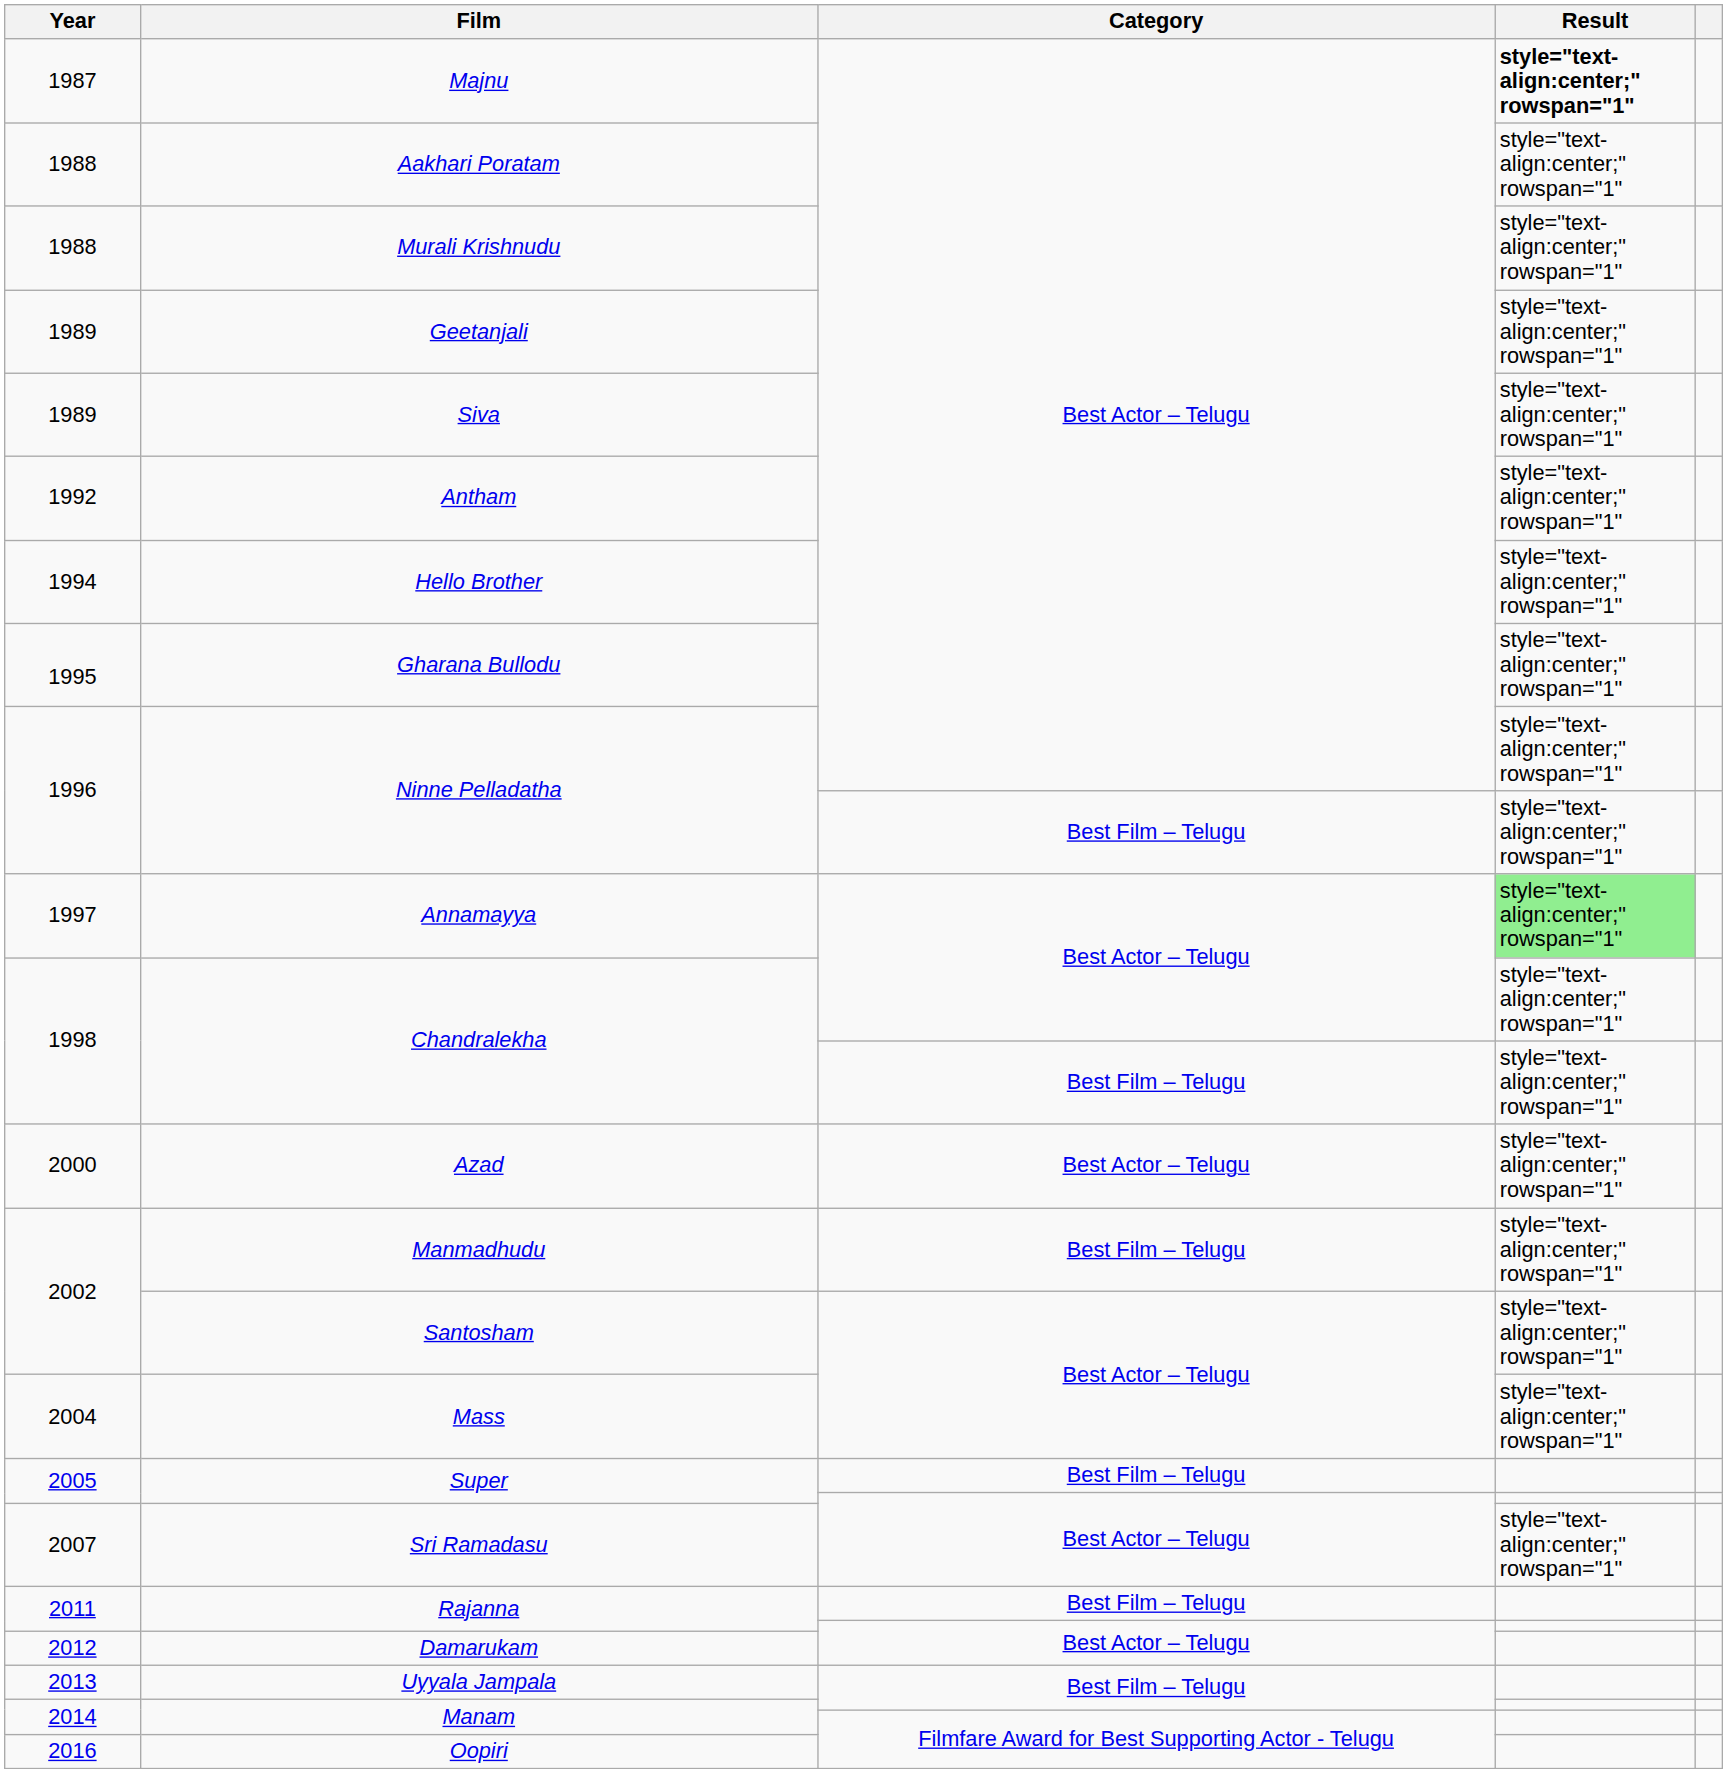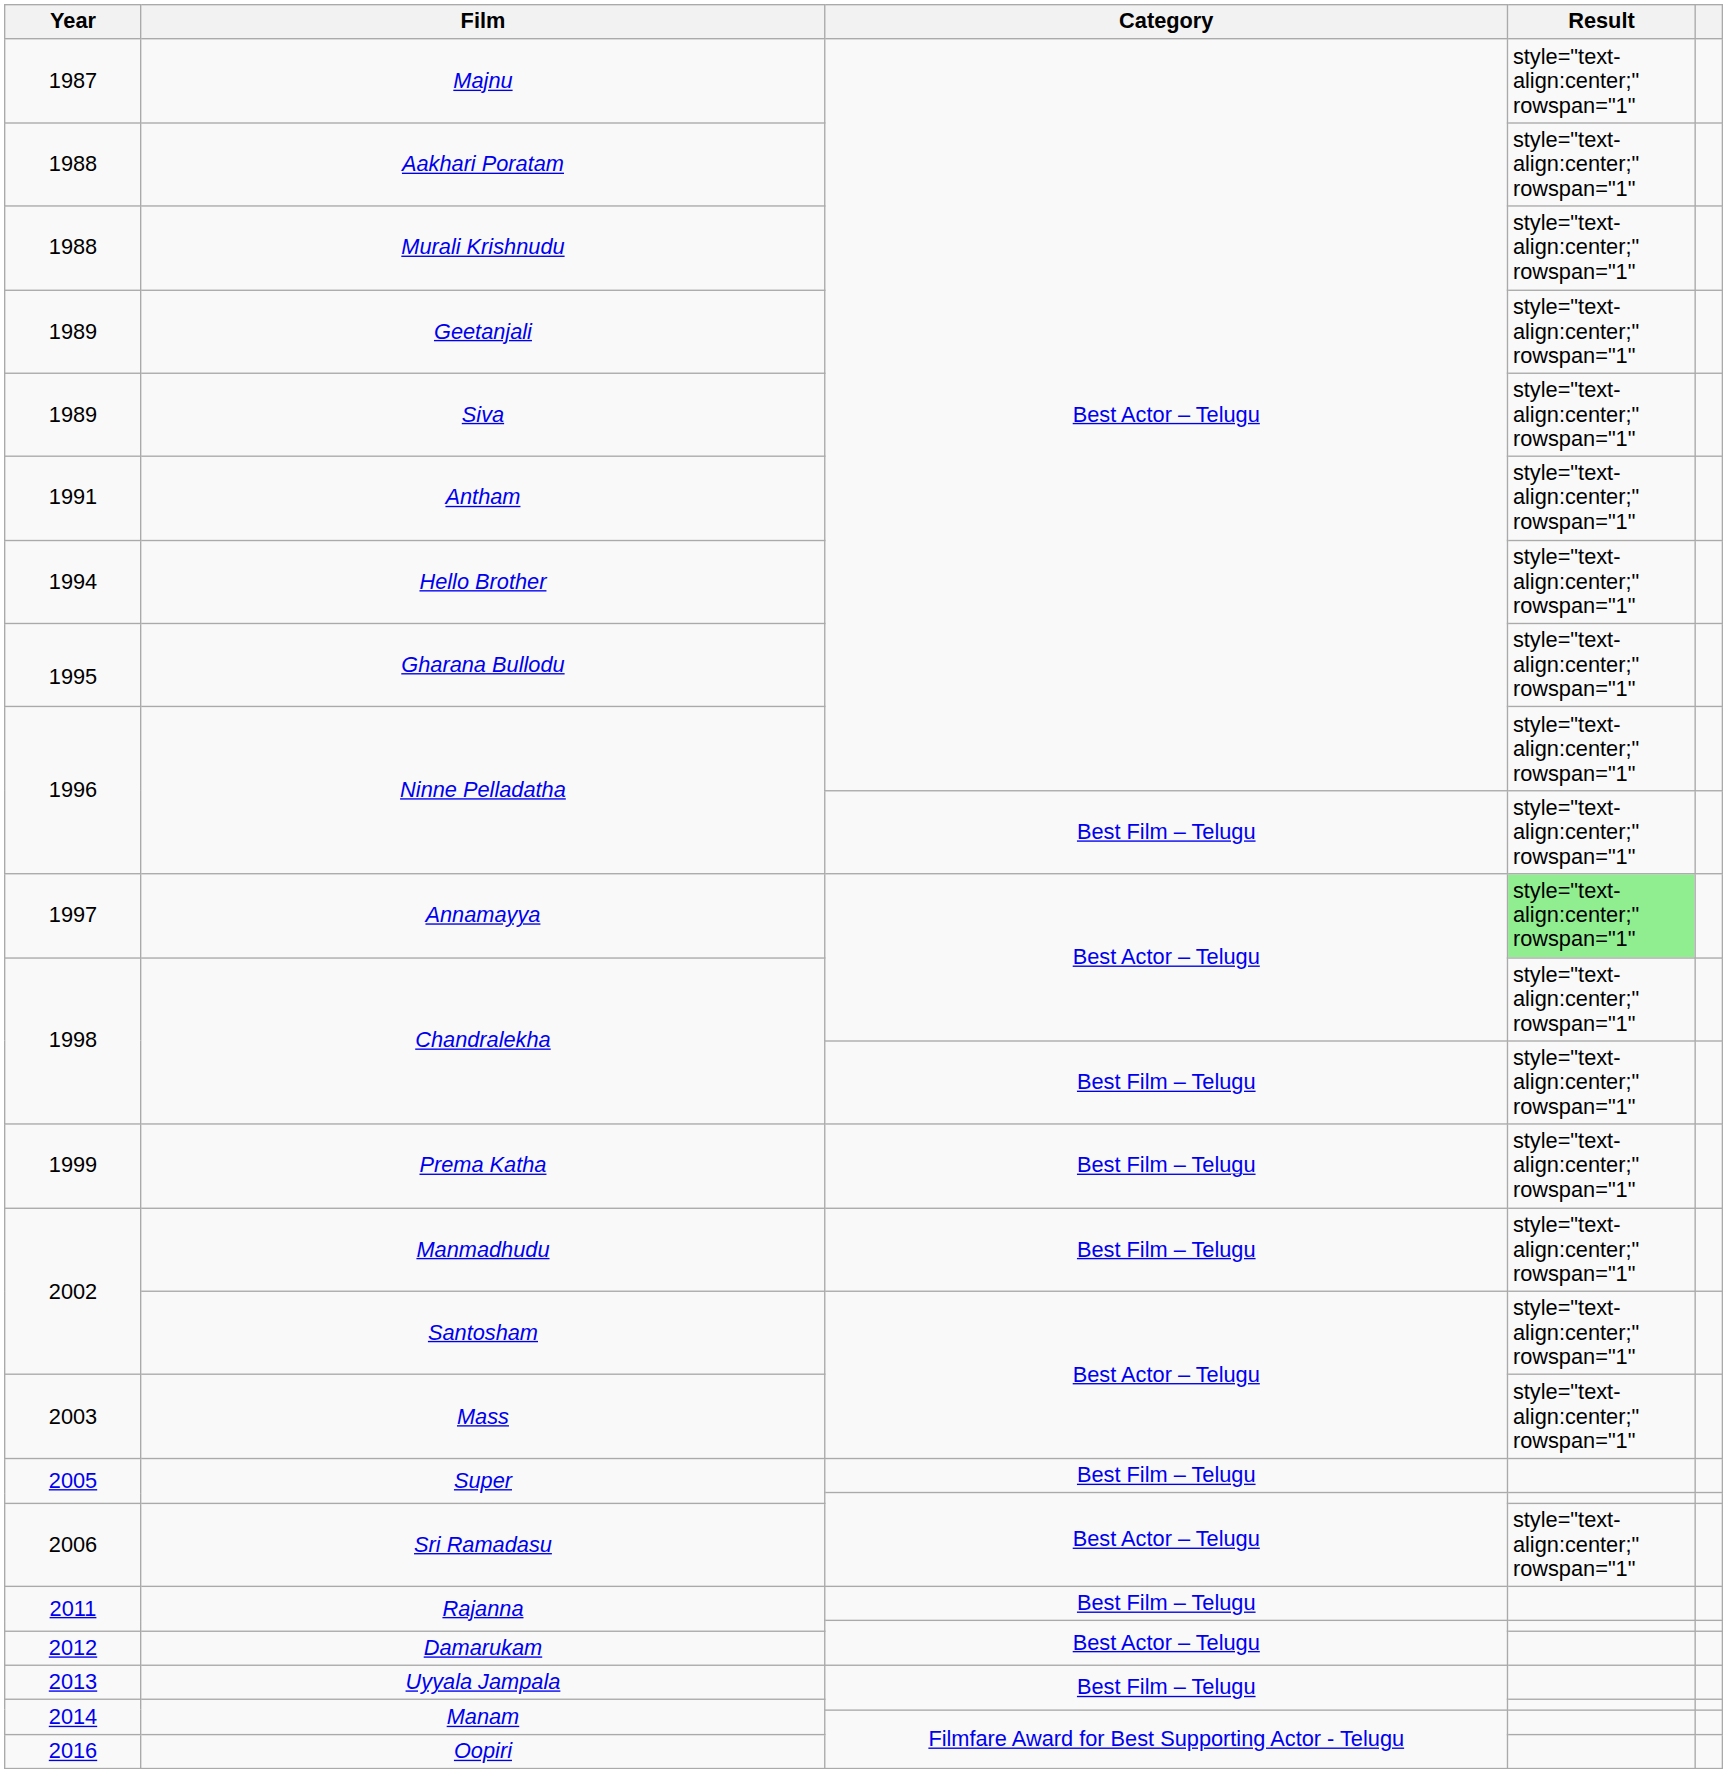(1570, 80) bold -> (1576, 80) normal
(72, 498) 1992 -> (73, 498) 1991
+ row: (483, 1165)
- row: (479, 1165)
(72, 1416) 2004 -> (73, 1416) 2003
(72, 1544) 2007 -> (73, 1544) 2006
